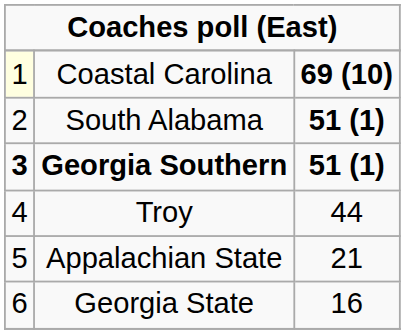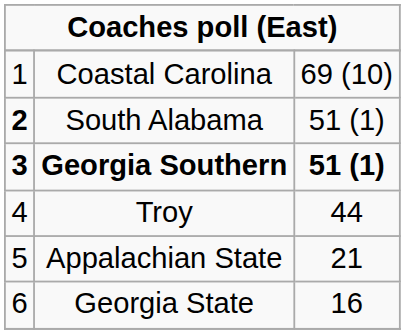(20, 73) lightyellow background -> (20, 73) no background
(347, 73) bold -> (347, 73) normal
(20, 119) normal -> (20, 119) bold
(347, 119) bold -> (347, 119) normal
